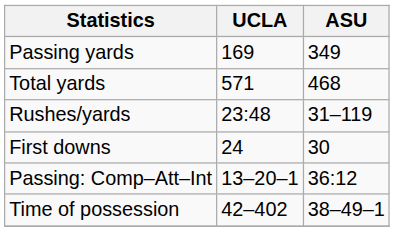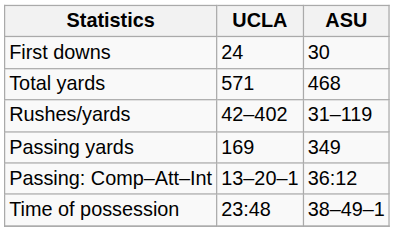rows swapped: (60, 146) <-> (72, 52)
(246, 115) 23:48 -> (254, 115) 42–402
(254, 209) 42–402 -> (246, 209) 23:48
